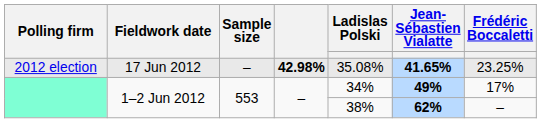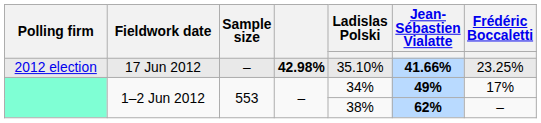(360, 68) 35.08% -> (360, 68) 35.10%
(428, 68) 41.65% -> (428, 68) 41.66%
